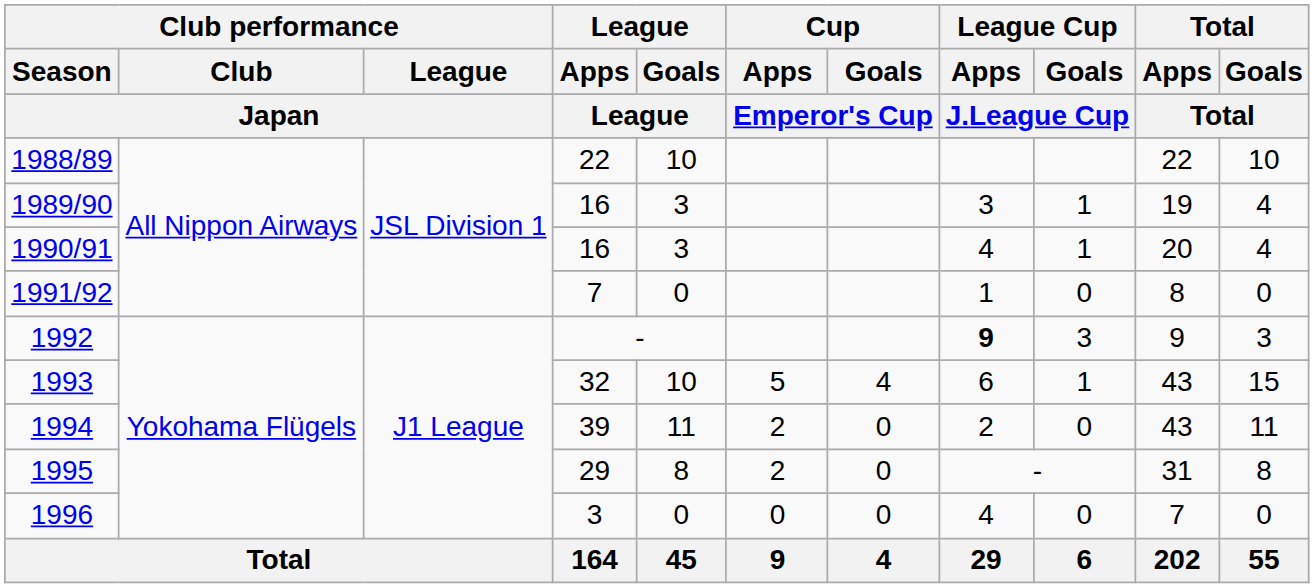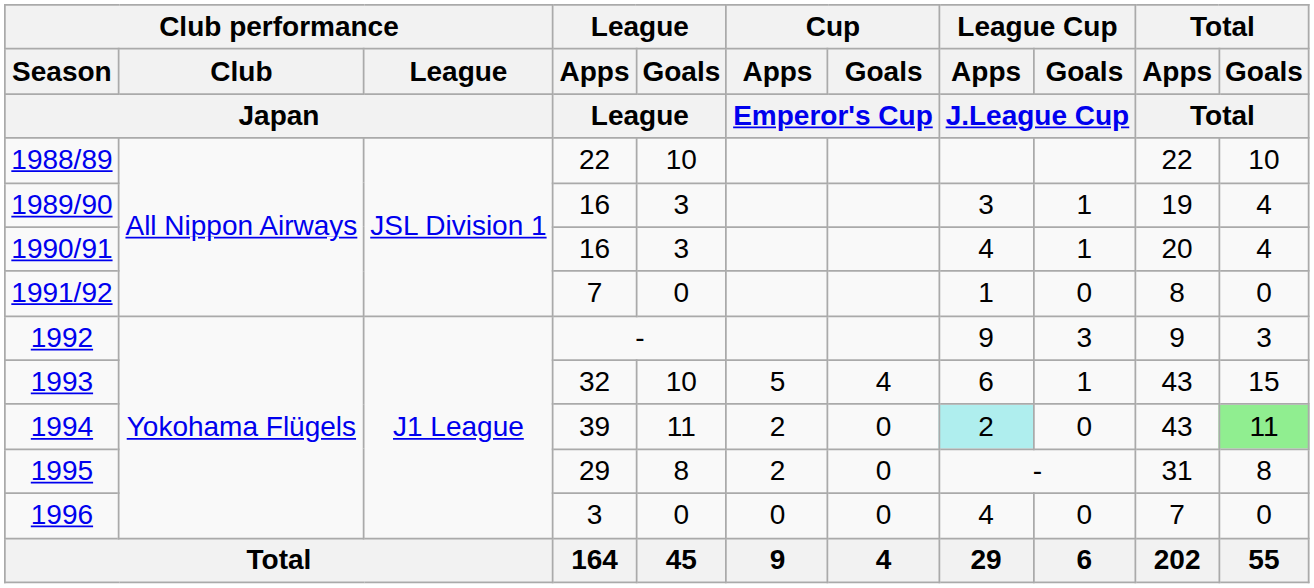(986, 337) bold -> (986, 337) normal
(986, 426) no background -> (986, 426) paleturquoise background
(1264, 426) no background -> (1264, 426) lightgreen background
